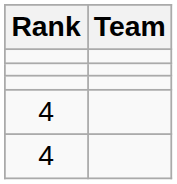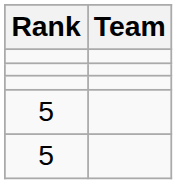(46, 111) 4 -> (46, 111) 5
(46, 155) 4 -> (46, 155) 5
